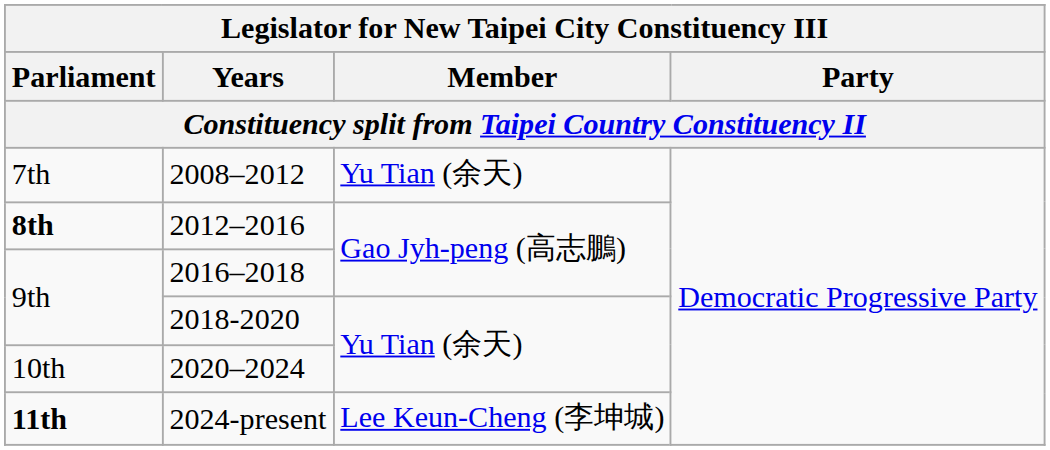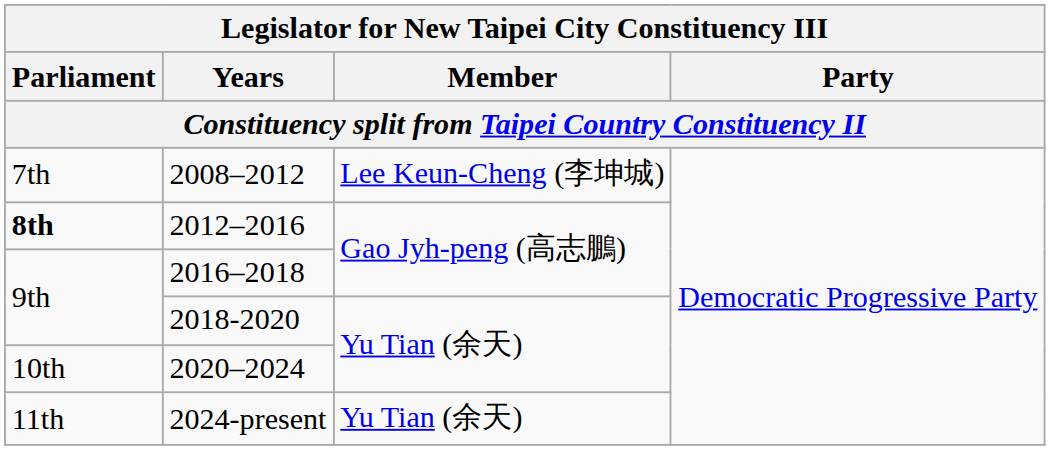(431, 173) Yu Tian (余天) -> (502, 173) Lee Keun-Cheng (李坤城)
(39, 418) bold -> (38, 418) normal
(502, 417) Lee Keun-Cheng (李坤城) -> (431, 417) Yu Tian (余天)
